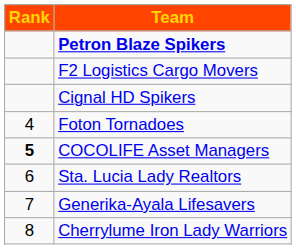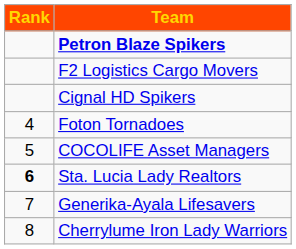(29, 151) bold -> (29, 151) normal
(29, 177) normal -> (29, 177) bold
